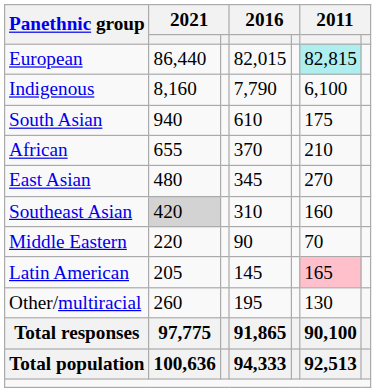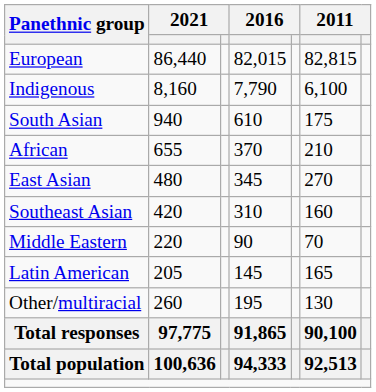(331, 59) paleturquoise background -> (331, 59) no background
(168, 211) lightgrey background -> (168, 211) no background
(319, 272) pink background -> (319, 272) no background
